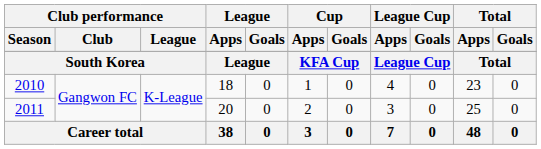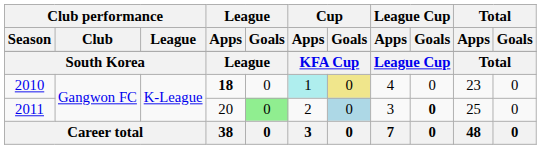(226, 86) normal -> (226, 86) bold
(308, 86) no background -> (308, 86) paleturquoise background
(349, 86) no background -> (349, 86) khaki background
(267, 109) no background -> (267, 109) lightgreen background
(349, 109) no background -> (349, 109) lightblue background
(432, 109) normal -> (432, 109) bold
